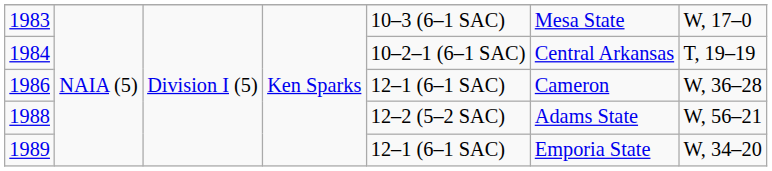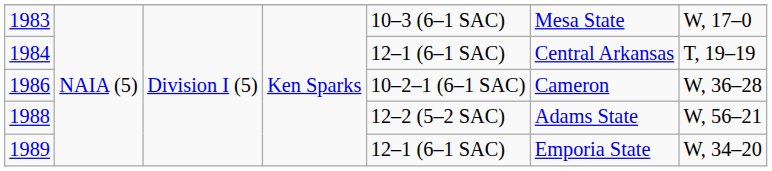(448, 52) 10–2–1 (6–1 SAC) -> (438, 52) 12–1 (6–1 SAC)
(438, 85) 12–1 (6–1 SAC) -> (448, 85) 10–2–1 (6–1 SAC)
